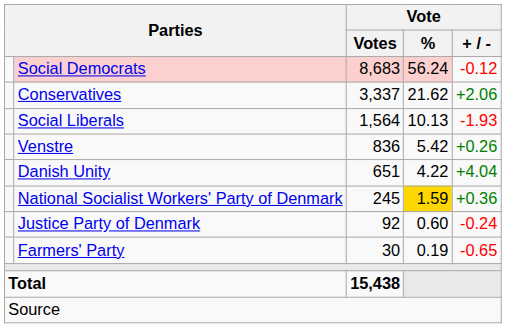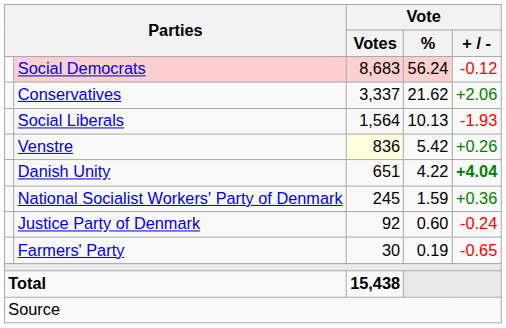(386, 146) no background -> (386, 146) lightyellow background
(477, 172) normal -> (477, 172) bold
(433, 198) gold background -> (433, 198) no background
